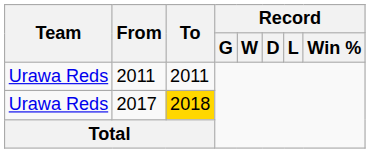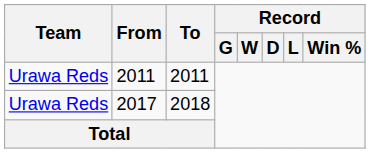(190, 104) gold background -> (190, 104) no background
